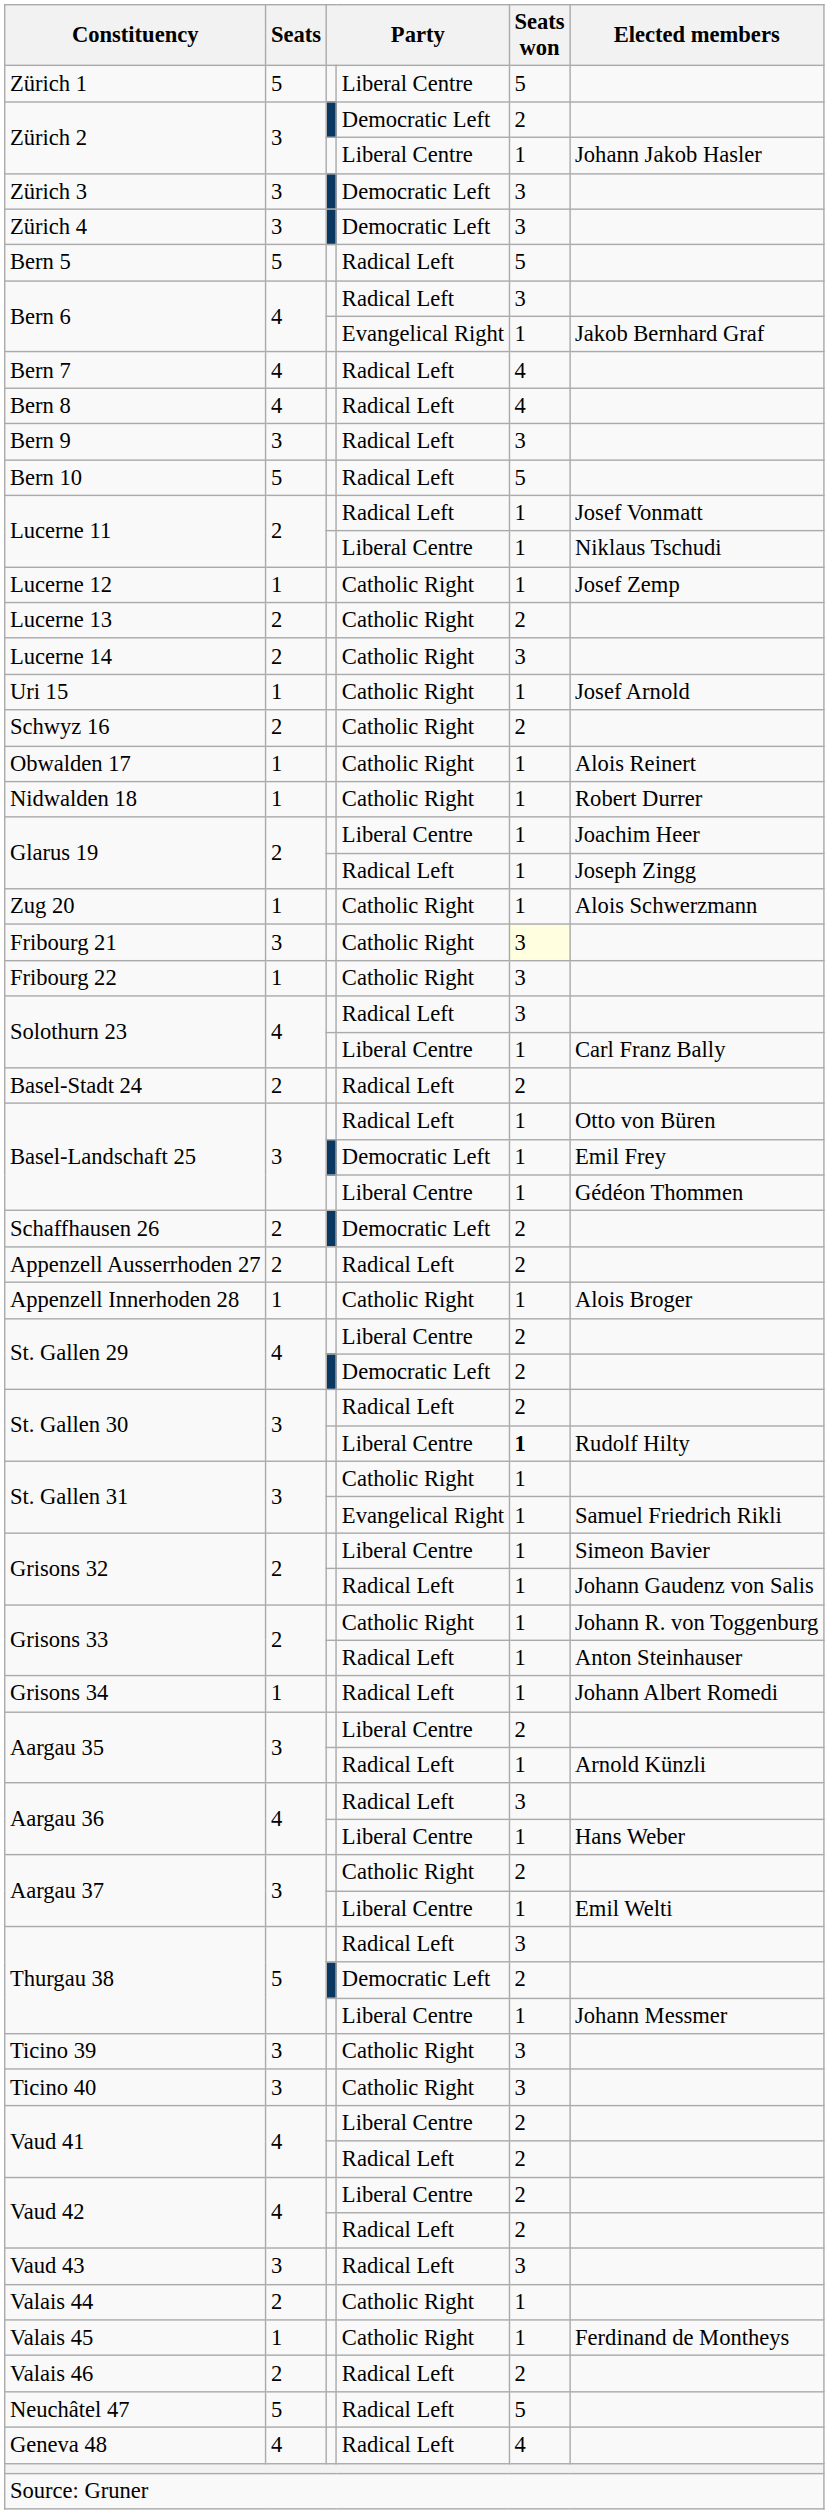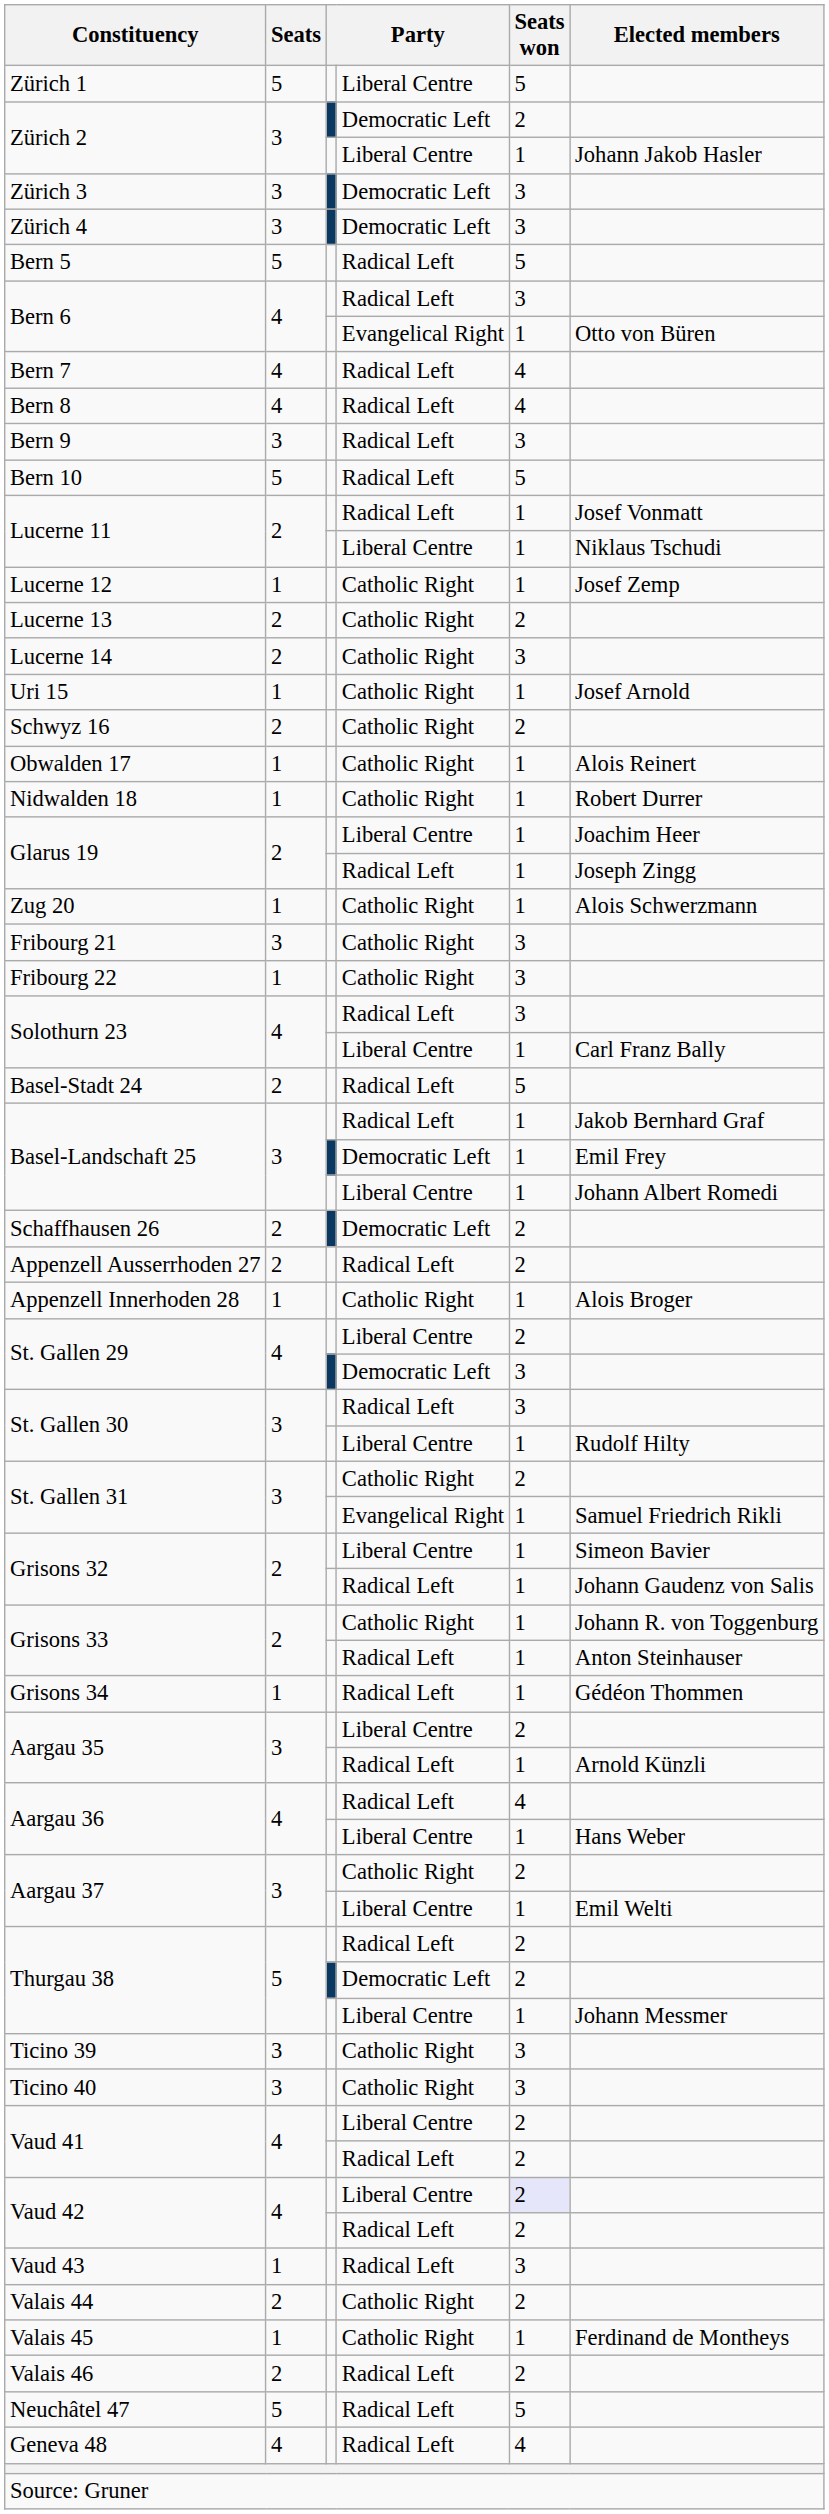(670, 333) Jakob Bernhard Graf -> (645, 333) Otto von Büren
(520, 942) lightyellow background -> (520, 942) no background
(520, 1085) 2 -> (520, 1085) 5
(645, 1121) Otto von Büren -> (670, 1121) Jakob Bernhard Graf
(659, 1192) Gédéon Thommen -> (677, 1192) Johann Albert Romedi
(520, 1371) 2 -> (520, 1371) 3
(520, 1407) 2 -> (520, 1407) 3
(520, 1443) bold -> (520, 1443) normal
(520, 1478) 1 -> (520, 1478) 2
(677, 1693) Johann Albert Romedi -> (659, 1693) Gédéon Thommen
(520, 1800) 3 -> (520, 1800) 4
(520, 1944) 3 -> (520, 1944) 2
(520, 2194) no background -> (520, 2194) lavender background
(277, 2266) 3 -> (277, 2266) 1
(520, 2301) 1 -> (520, 2301) 2
